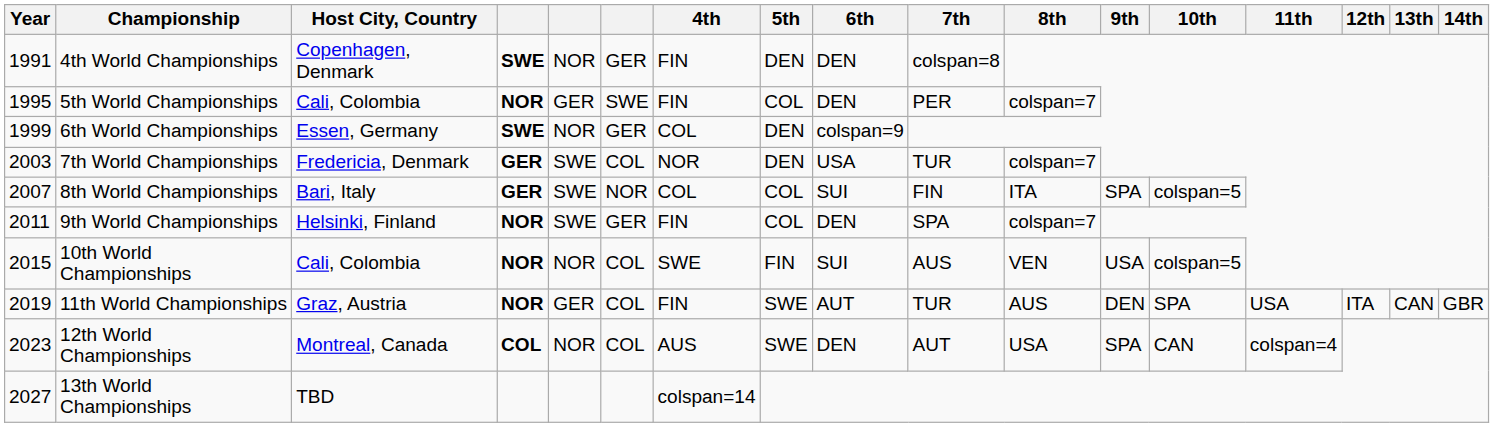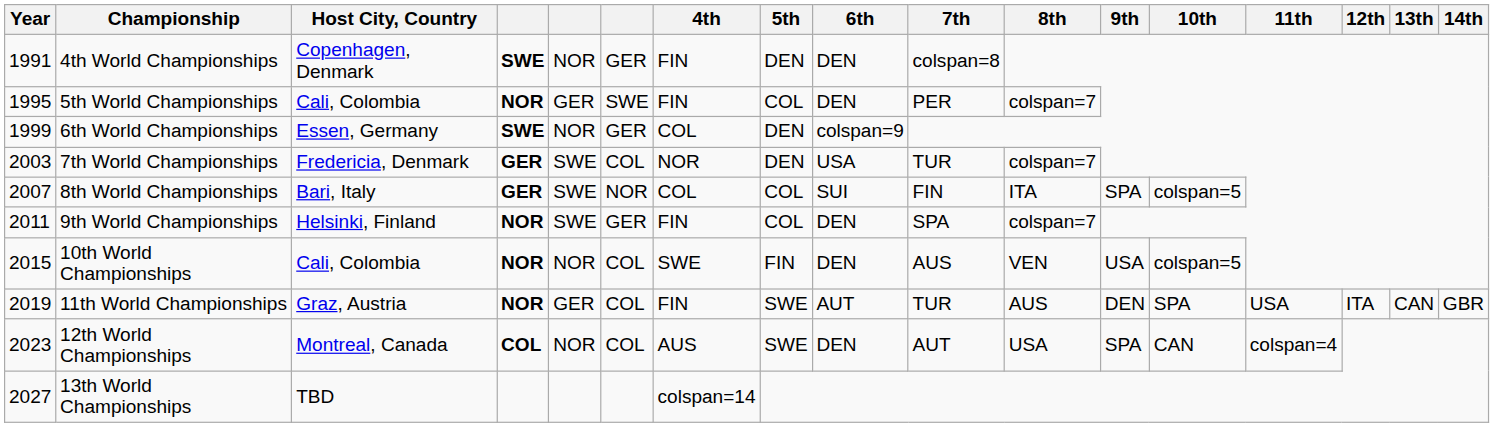(832, 263) SUI -> (837, 263) DEN
